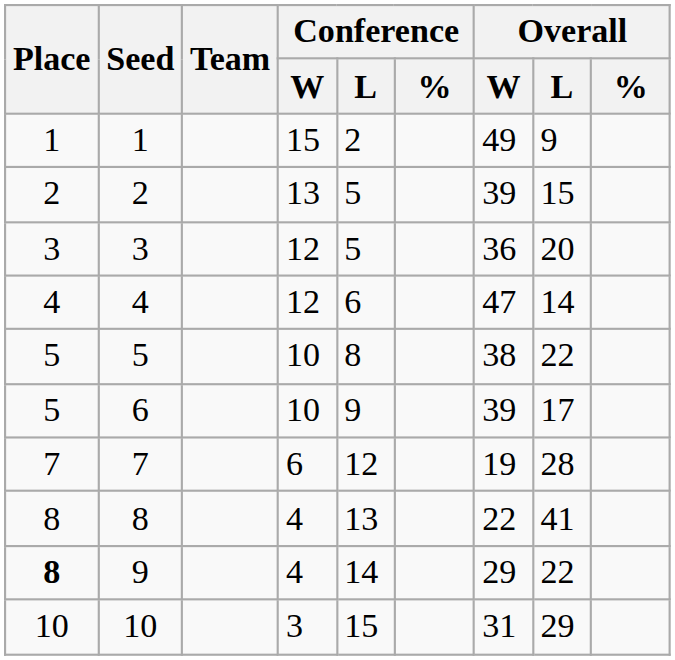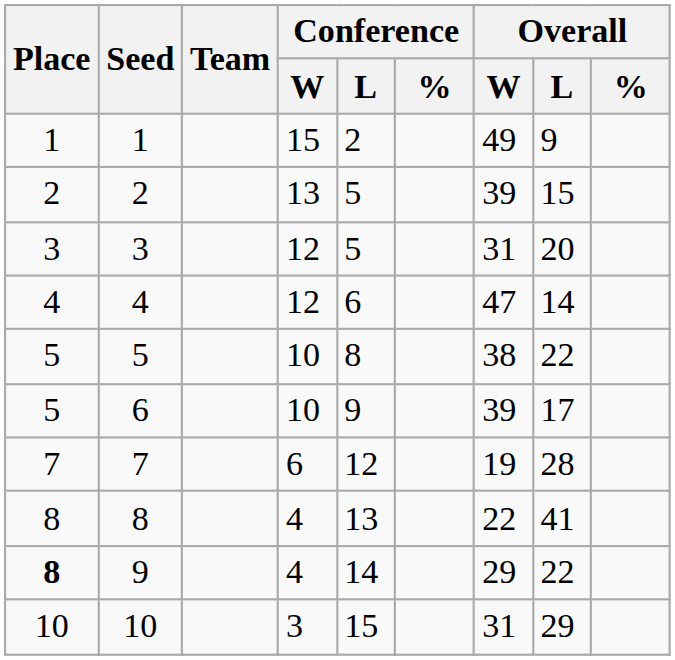(499, 247) 36 -> (499, 247) 31
